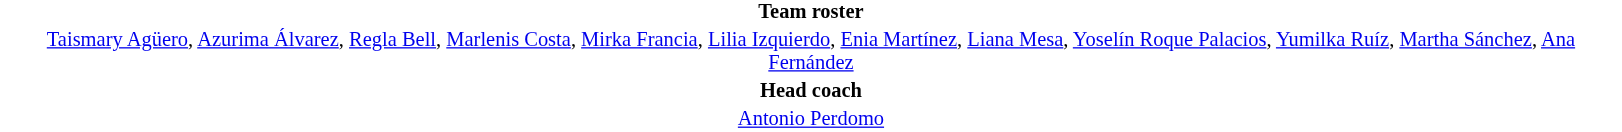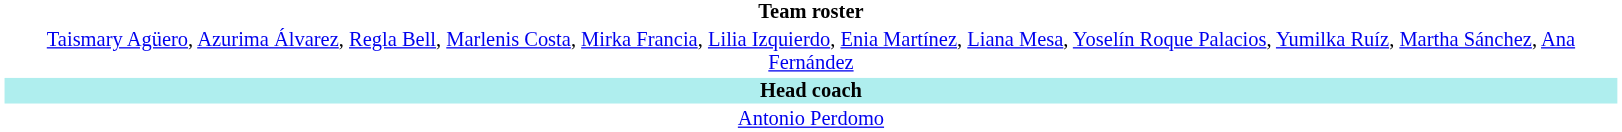(811, 90) no background -> (811, 90) paleturquoise background
